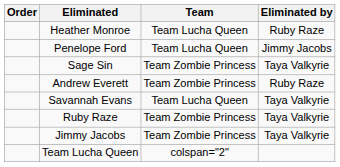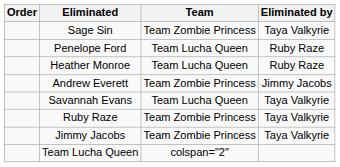rows swapped: (90, 65) <-> (90, 30)
(297, 48) Jimmy Jacobs -> (297, 48) Ruby Raze
(297, 83) Ruby Raze -> (297, 83) Jimmy Jacobs
